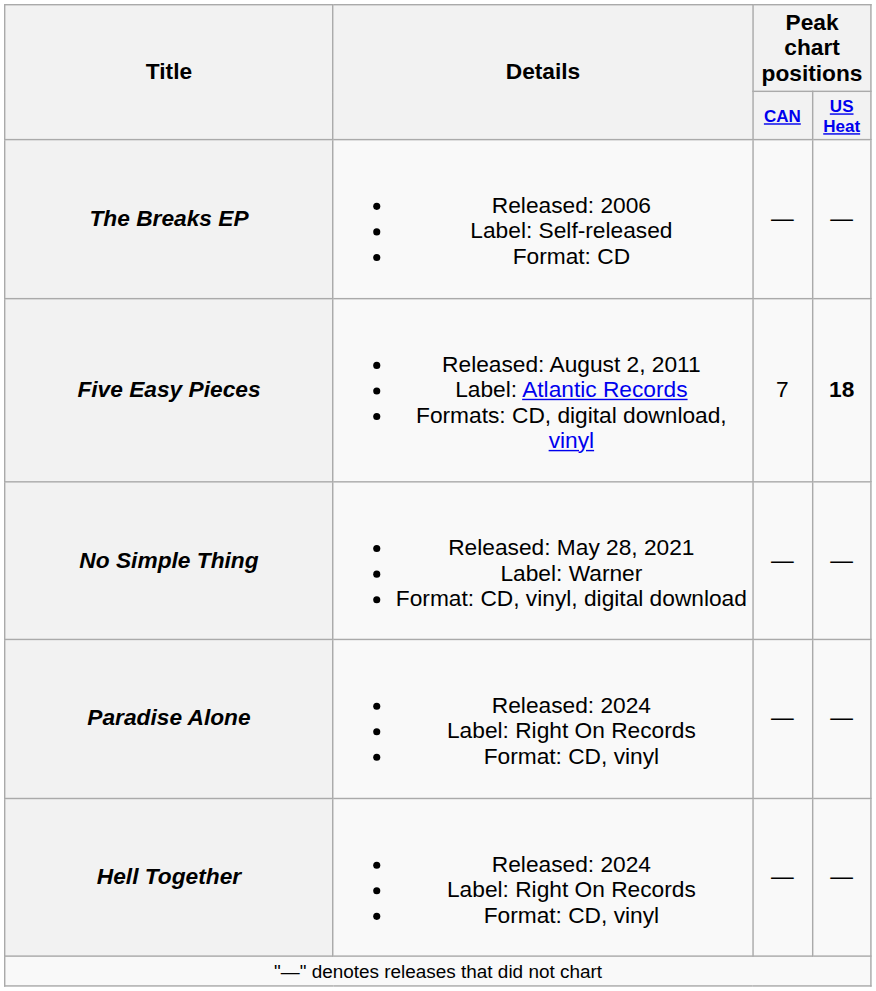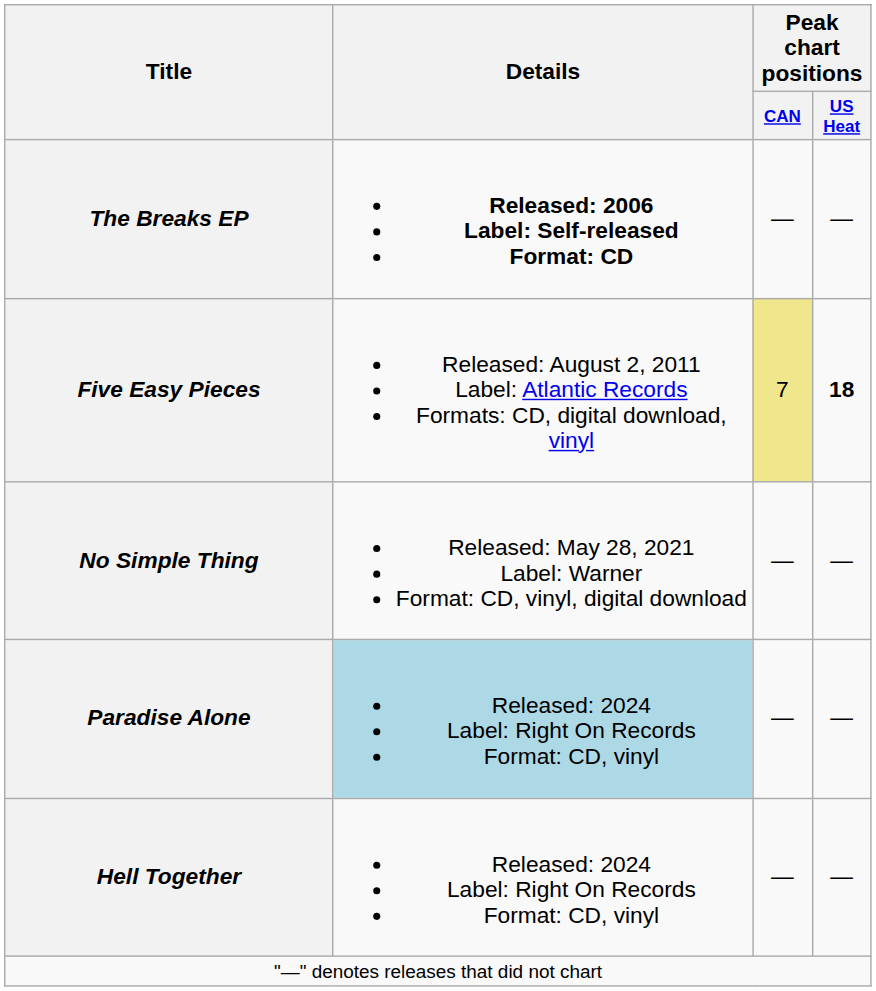(543, 232) normal -> (543, 232) bold
(782, 389) no background -> (782, 389) khaki background
(543, 732) no background -> (543, 732) lightblue background
